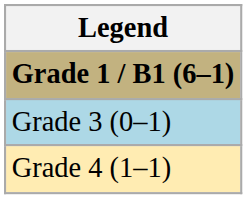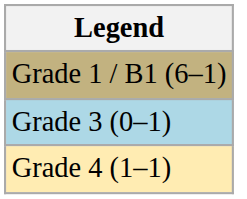(123, 74) bold -> (119, 74) normal
